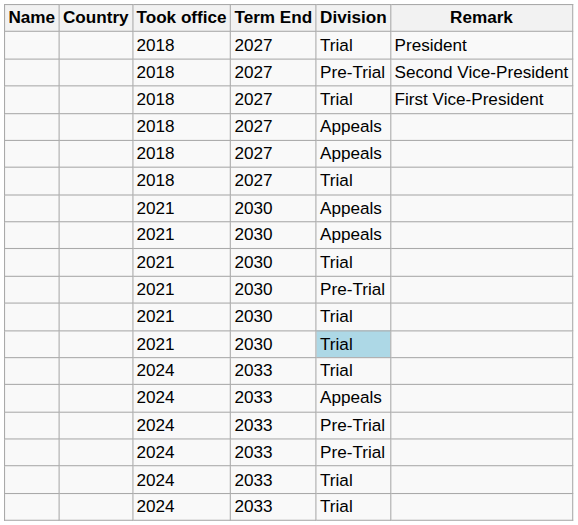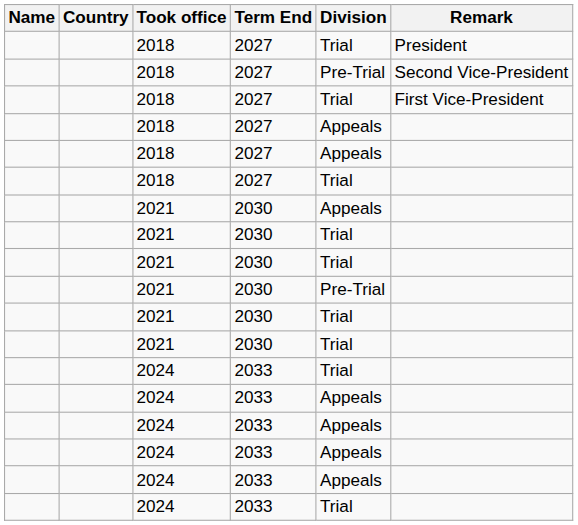(351, 235) Appeals -> (336, 235) Trial
(336, 343) lightblue background -> (336, 343) no background
(353, 425) Pre-Trial -> (351, 425) Appeals
(353, 452) Pre-Trial -> (351, 452) Appeals
(336, 479) Trial -> (351, 479) Appeals
